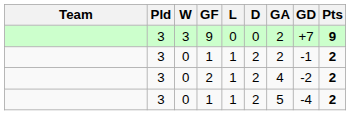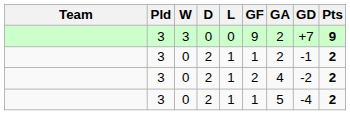columns swapped: (256, 15) <-> (209, 15)
